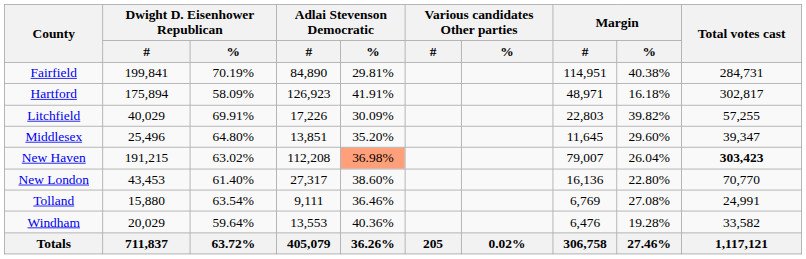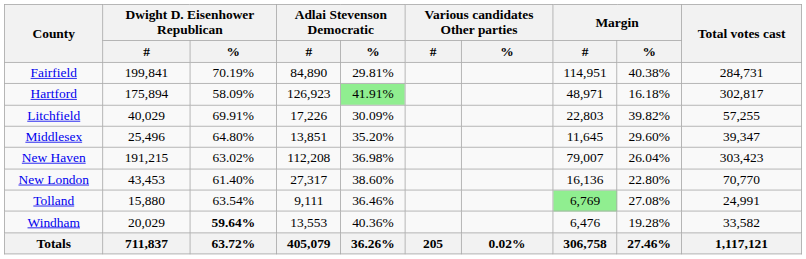(373, 94) no background -> (373, 94) lightgreen background
(373, 158) lightsalmon background -> (373, 158) no background
(742, 158) bold -> (742, 158) normal
(585, 200) no background -> (585, 200) lightgreen background
(233, 222) normal -> (233, 222) bold
